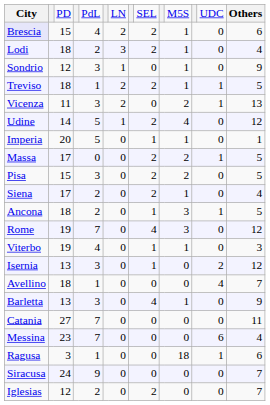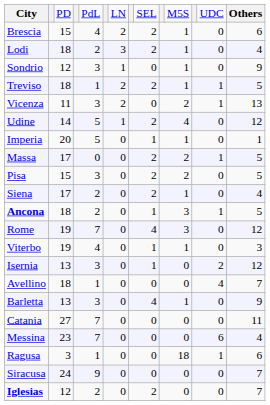(24, 31) lavender background -> (24, 31) no background
(25, 211) normal -> (26, 211) bold
(24, 391) normal -> (25, 391) bold
